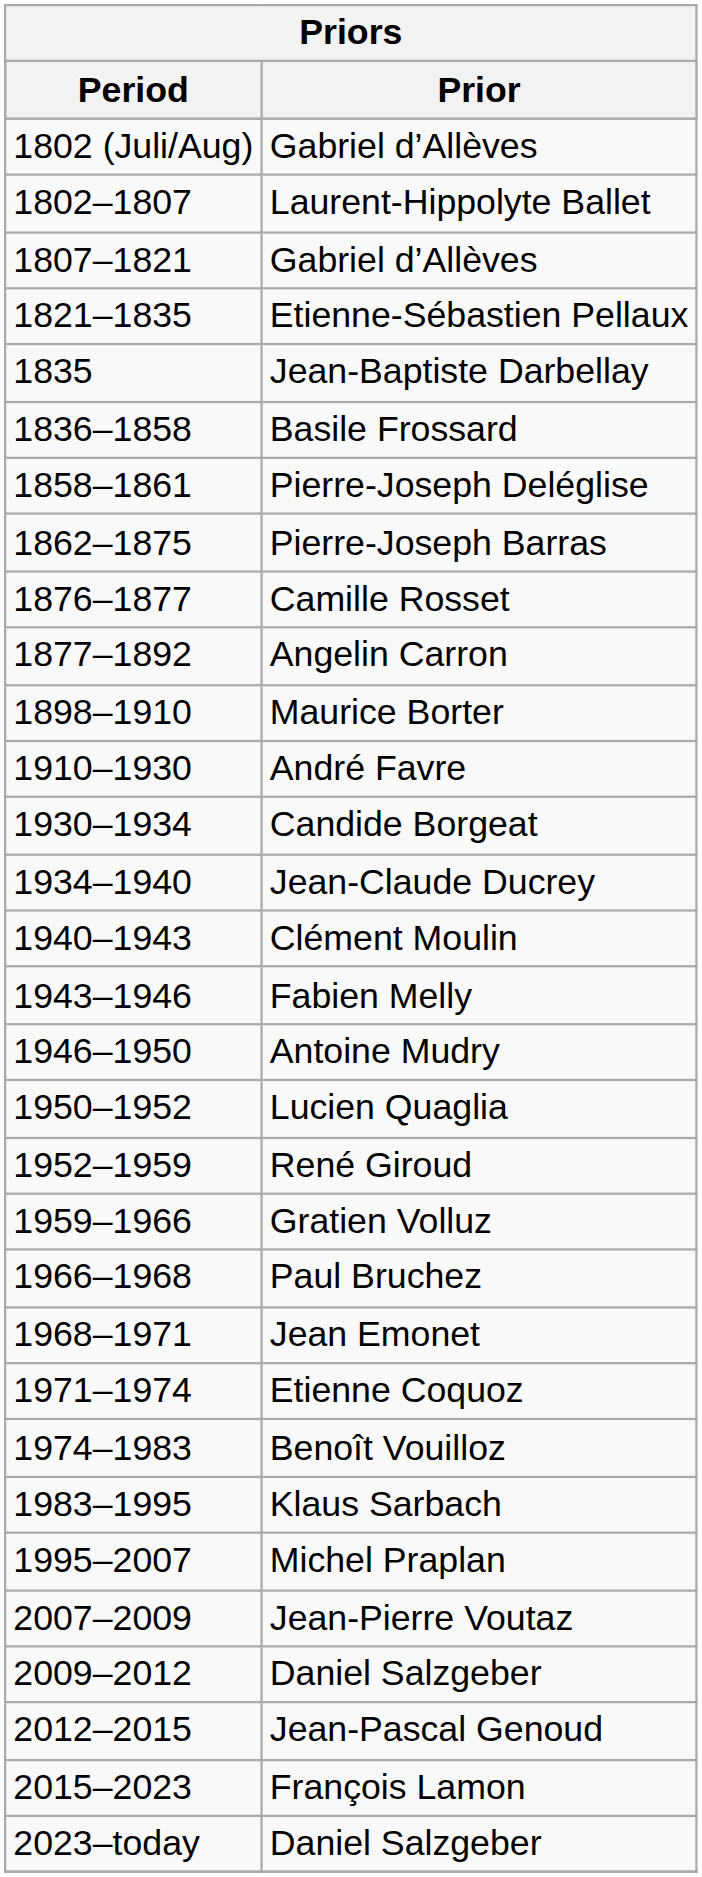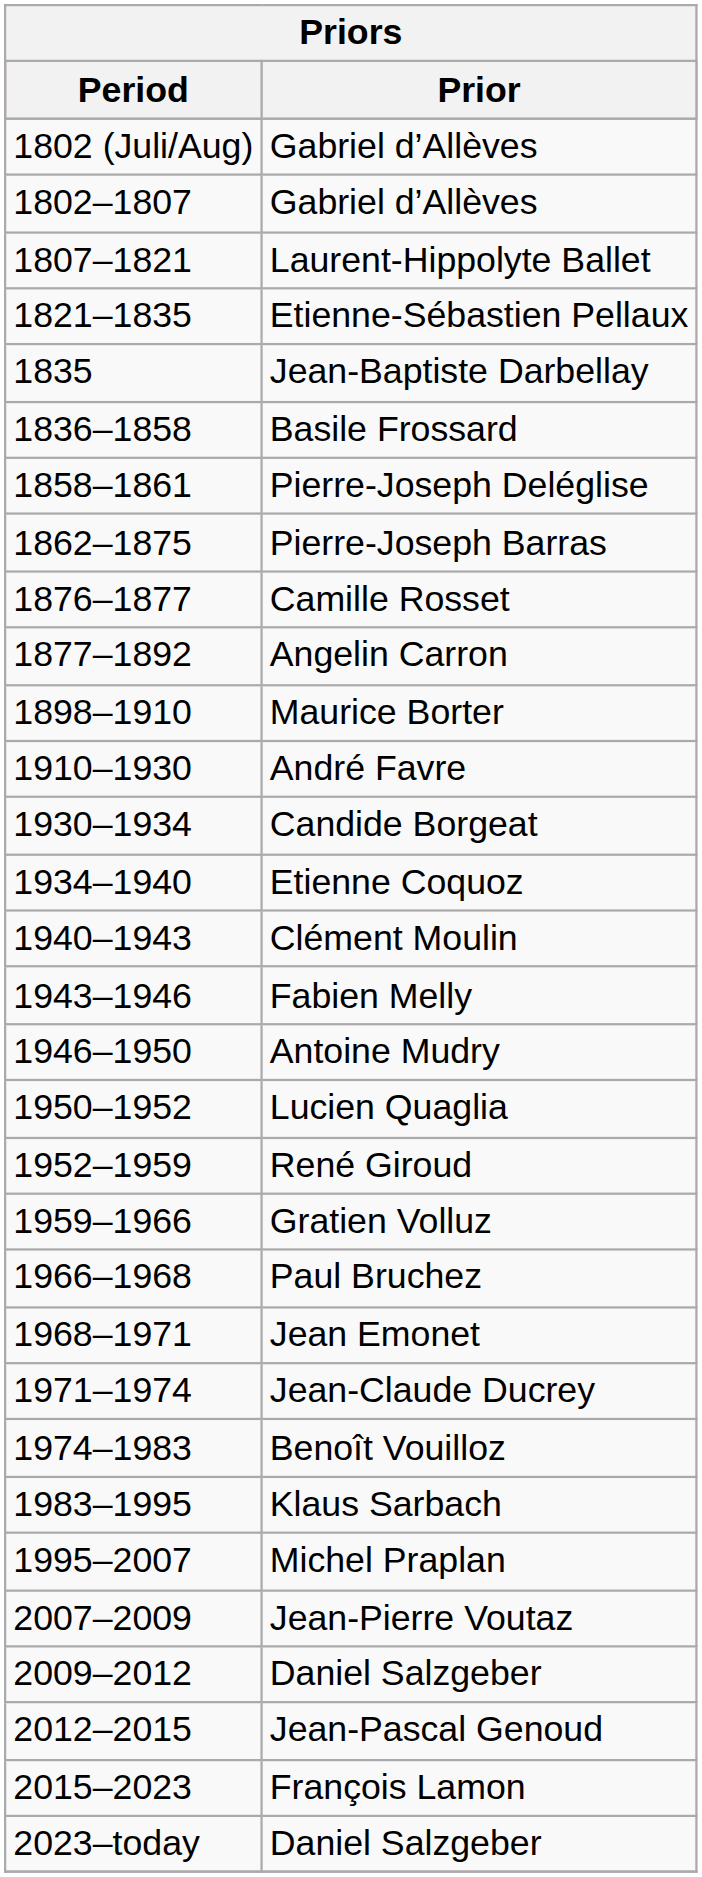(460, 202) Laurent-Hippolyte Ballet -> (404, 202) Gabriel d’Allèves
(404, 259) Gabriel d’Allèves -> (460, 259) Laurent-Hippolyte Ballet
(432, 881) Jean-Claude Ducrey -> (397, 881) Etienne Coquoz
(397, 1390) Etienne Coquoz -> (432, 1390) Jean-Claude Ducrey
